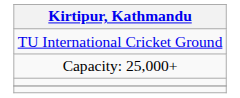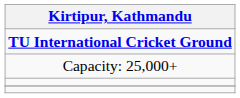(120, 41) normal -> (120, 41) bold
